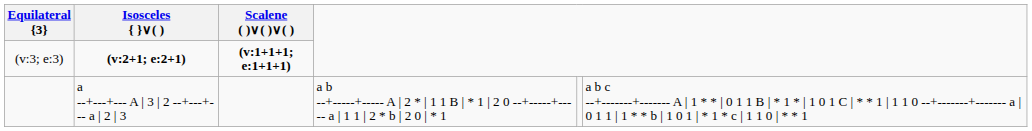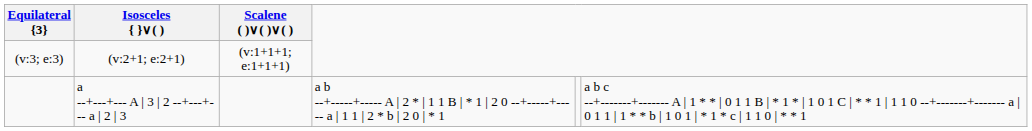(146, 58) bold -> (146, 58) normal
(266, 58) bold -> (265, 58) normal
